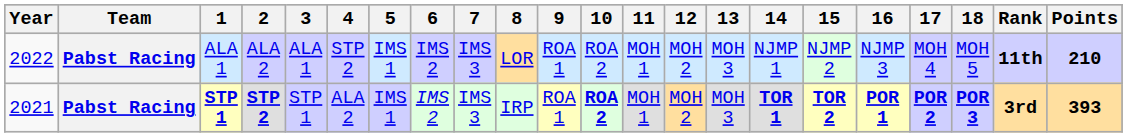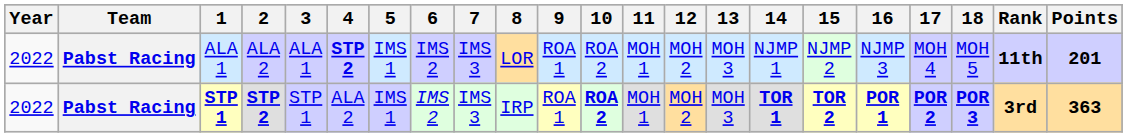(348, 59) normal -> (348, 59) bold
(1085, 59) 210 -> (1085, 59) 201
(32, 108) 2021 -> (32, 108) 2022
(1085, 108) 393 -> (1085, 108) 363
